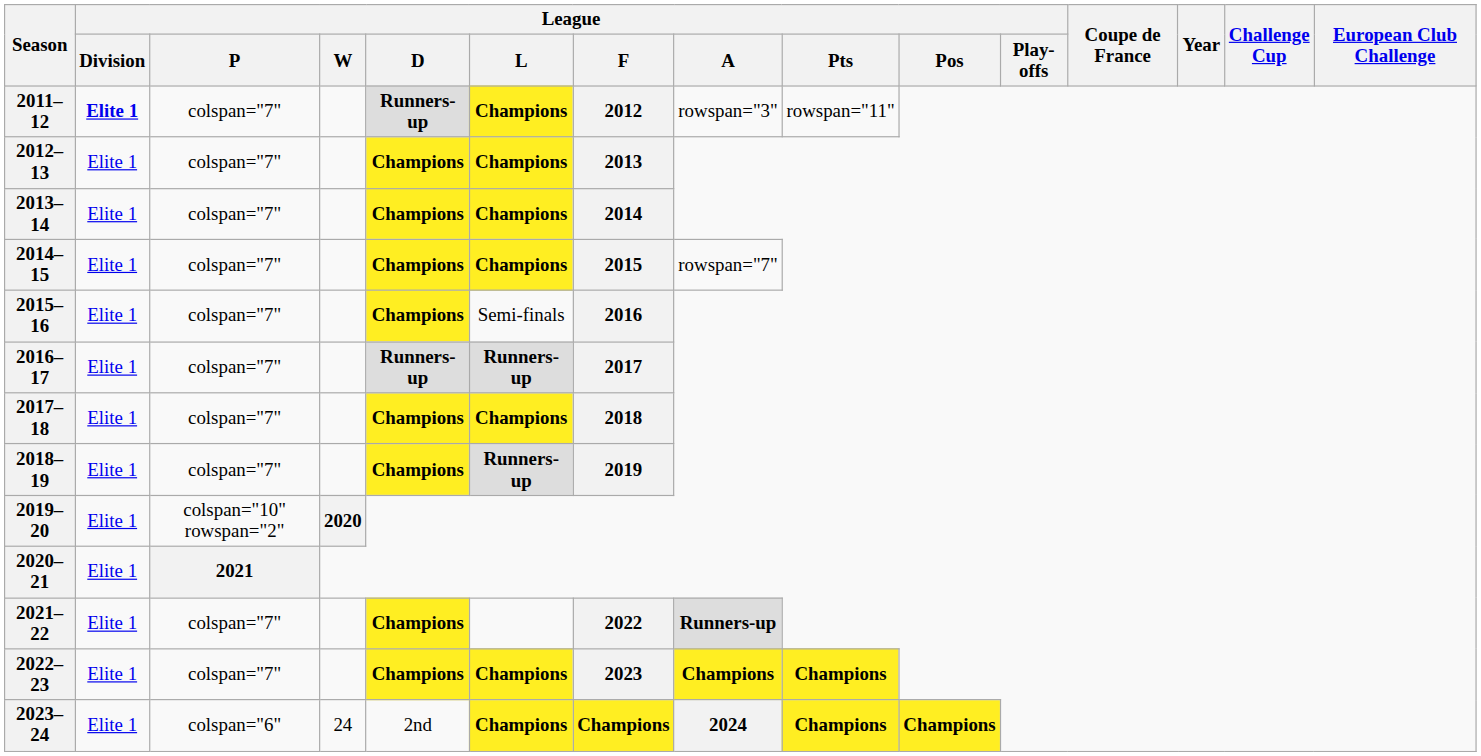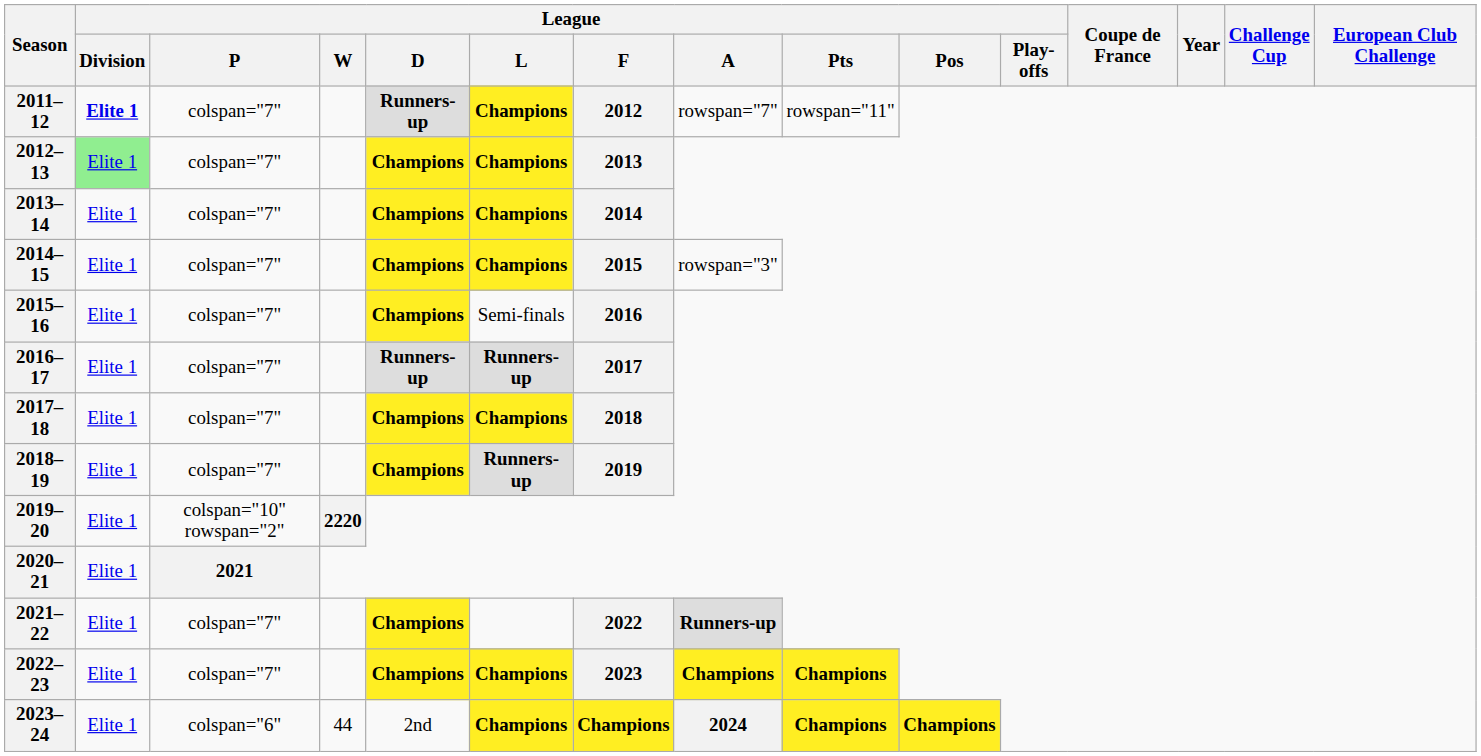(728, 111) rowspan="3" -> (728, 111) rowspan="7"
(112, 162) no background -> (112, 162) lightgreen background
(728, 264) rowspan="7" -> (728, 264) rowspan="3"
(343, 520) 2020 -> (343, 520) 2220
(343, 725) 24 -> (343, 725) 44
